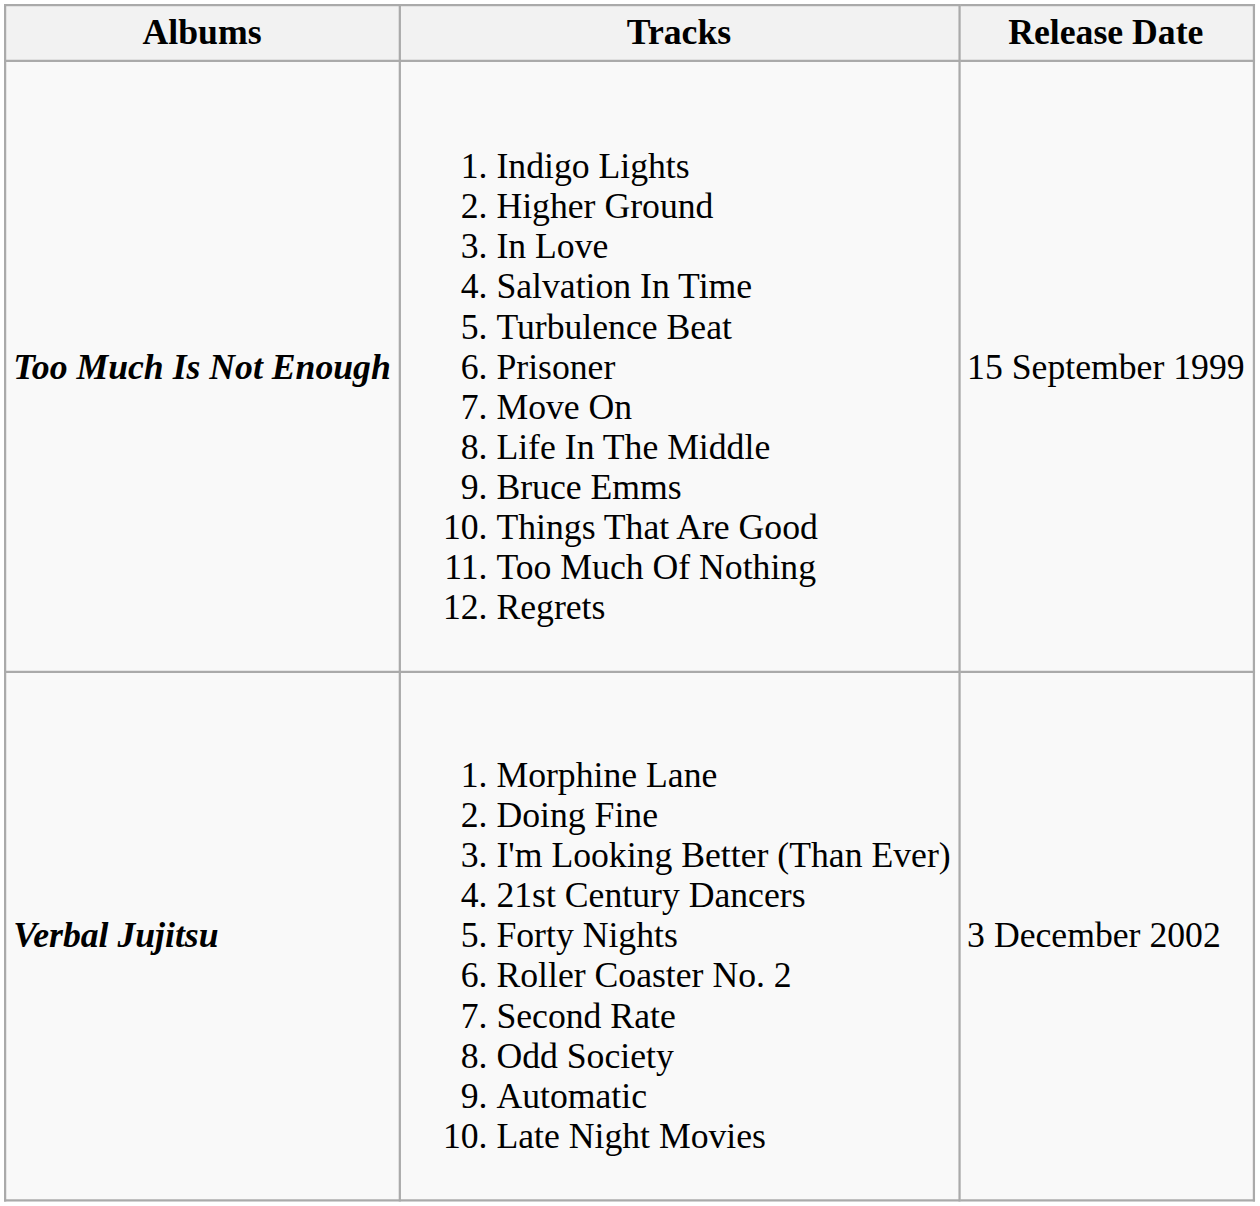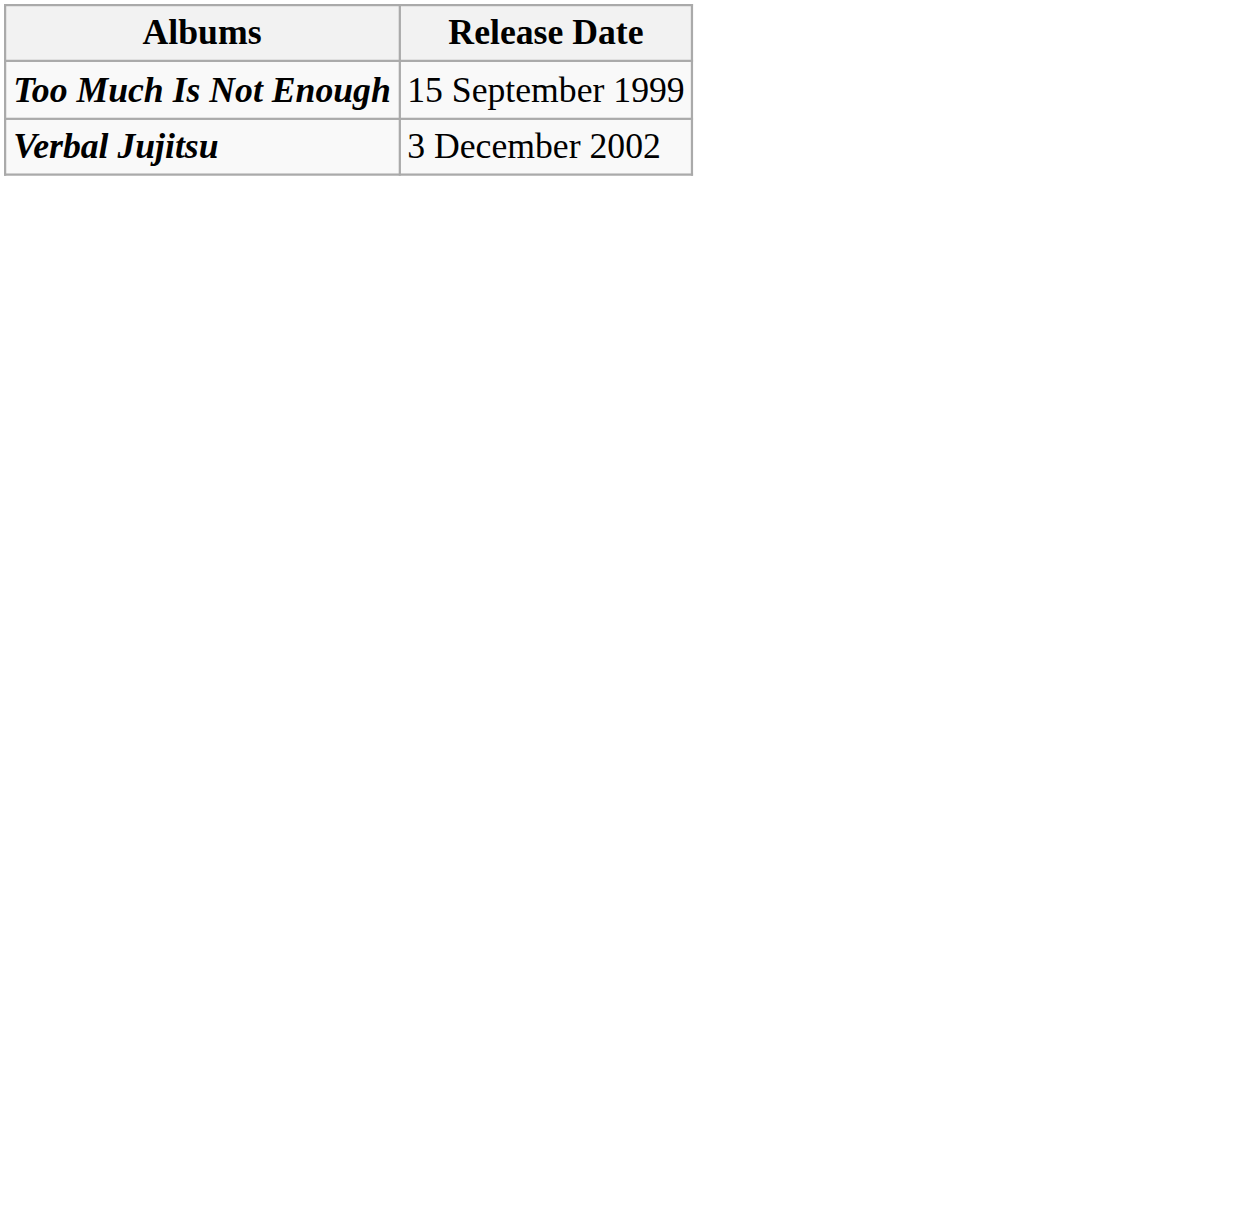- column: (679, 32)
